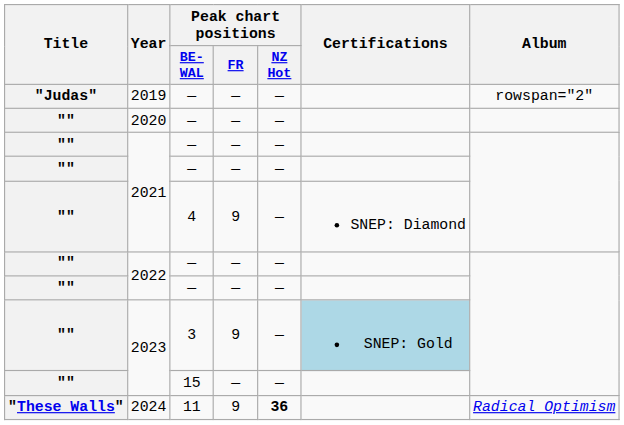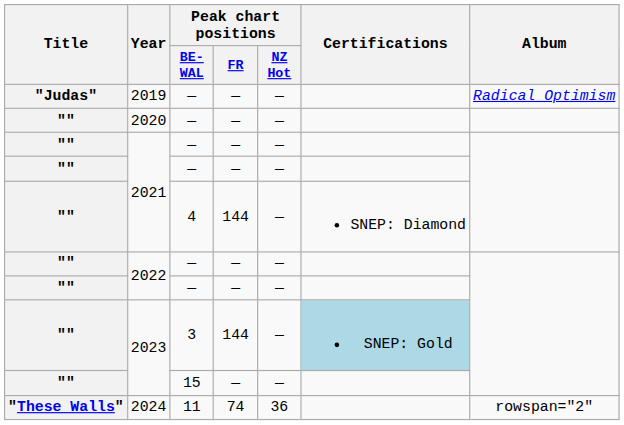(544, 96) rowspan="2" -> (544, 96) Radical Optimism
(236, 216) 9 -> (236, 216) 144
(236, 335) 9 -> (236, 335) 144
(236, 407) 9 -> (236, 407) 74
(279, 407) bold -> (279, 407) normal
(544, 407) Radical Optimism -> (544, 407) rowspan="2"
